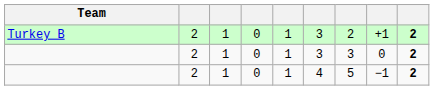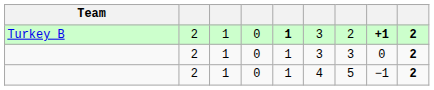(288, 34) normal -> (288, 34) bold
(382, 34) normal -> (382, 34) bold
